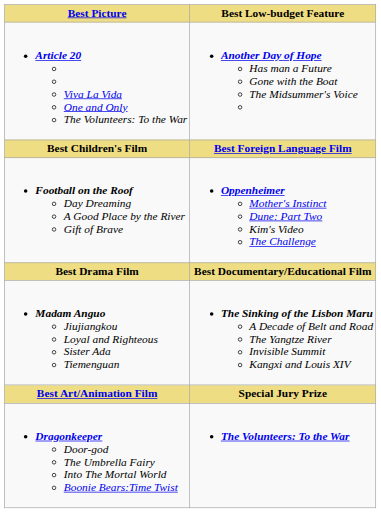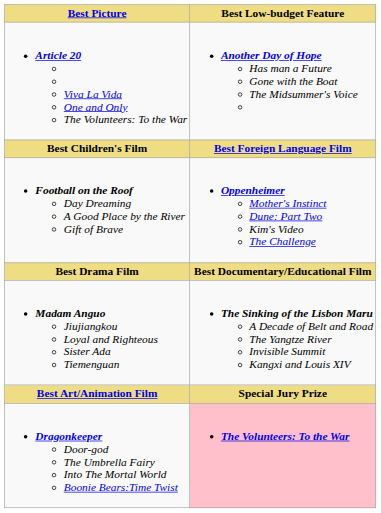(283, 436) no background -> (283, 436) pink background
